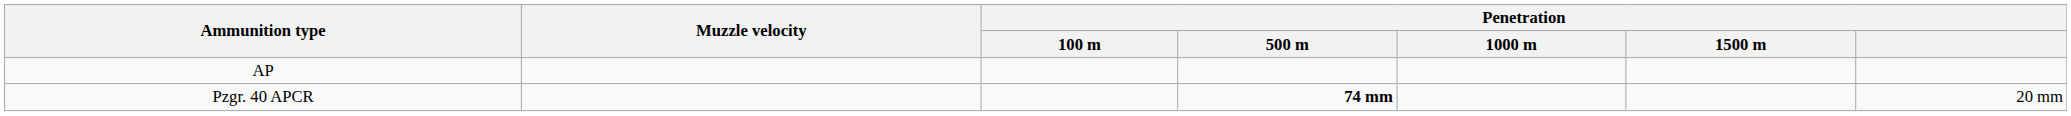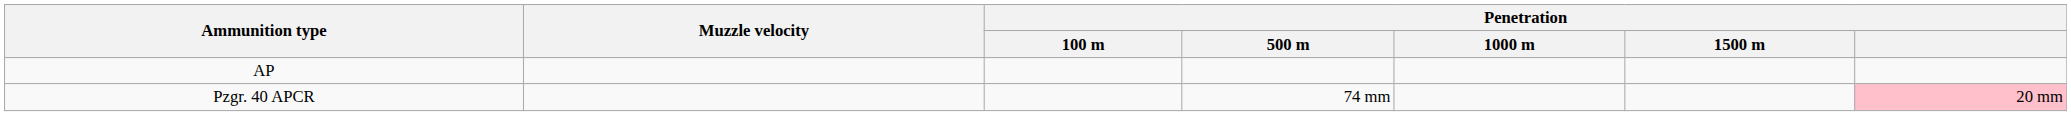(1368, 96) bold -> (1367, 96) normal
(2040, 96) no background -> (2040, 96) pink background
